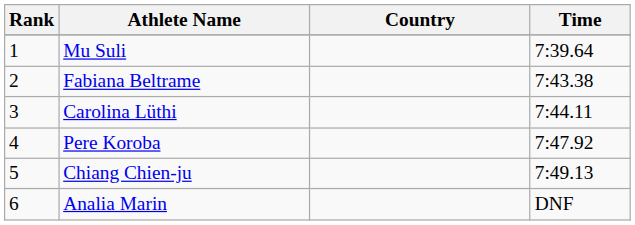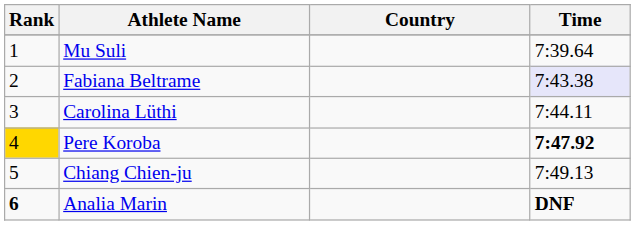(564, 81) no background -> (564, 81) lavender background
(14, 142) no background -> (14, 142) gold background
(564, 142) normal -> (565, 142) bold
(14, 204) normal -> (14, 204) bold
(554, 204) normal -> (555, 204) bold
